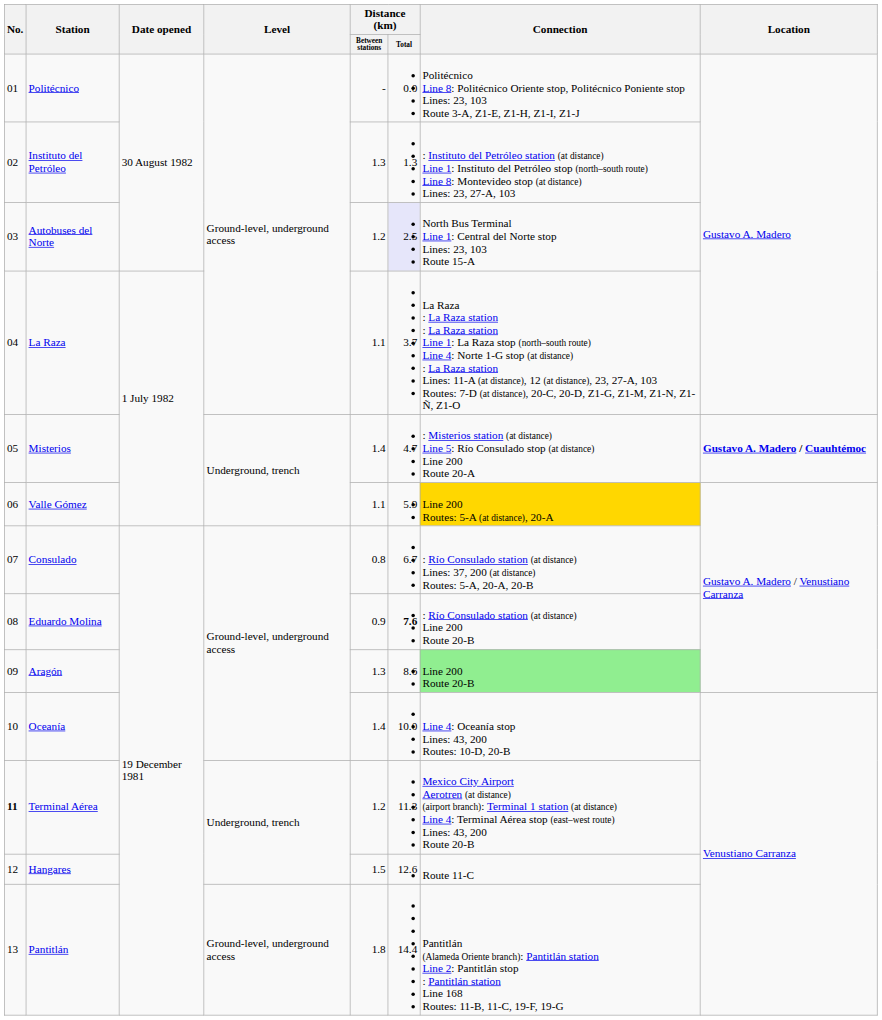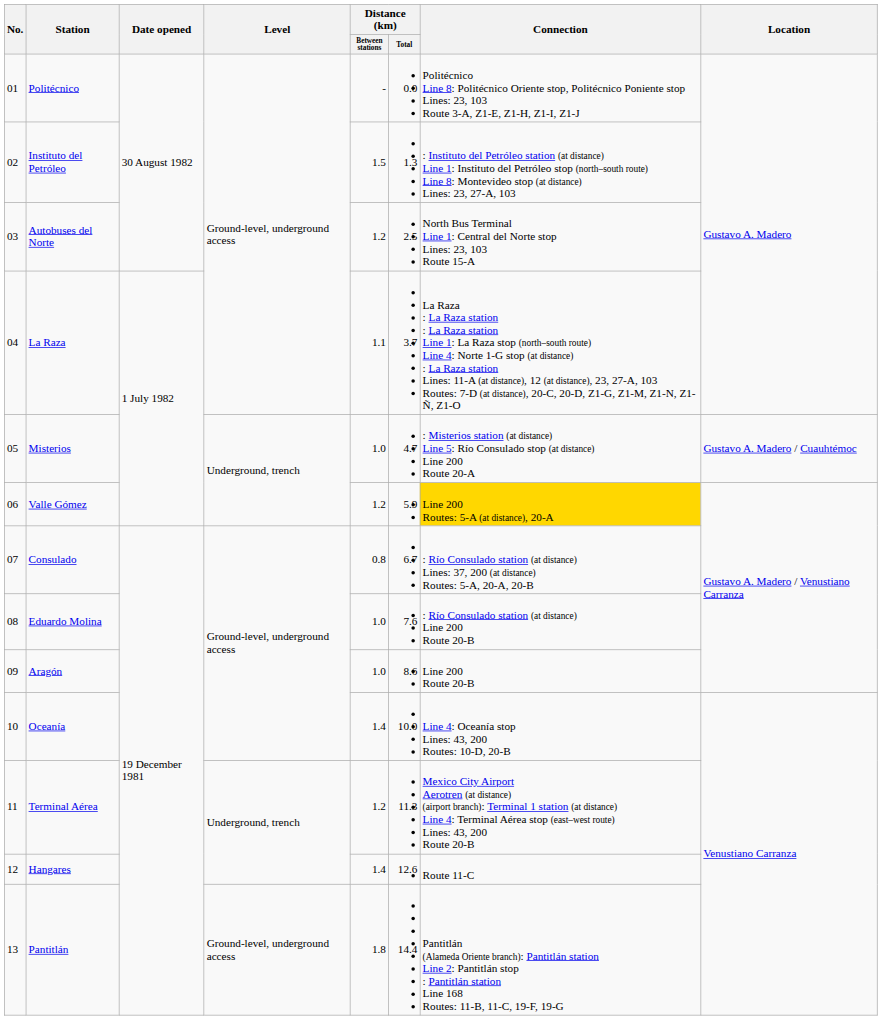(379, 162) 1.3 -> (379, 162) 1.5
(410, 236) lavender background -> (410, 236) no background
(379, 448) 1.4 -> (379, 448) 1.0
(784, 448) bold -> (780, 448) normal
(379, 504) 1.1 -> (379, 504) 1.2
(379, 621) 0.9 -> (379, 621) 1.0
(410, 621) bold -> (410, 621) normal
(379, 671) 1.3 -> (379, 671) 1.0
(560, 677) lightgreen background -> (560, 677) no background
(12, 807) bold -> (12, 807) normal
(379, 869) 1.5 -> (379, 869) 1.4
